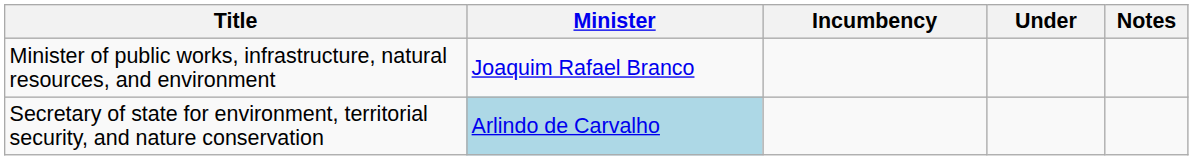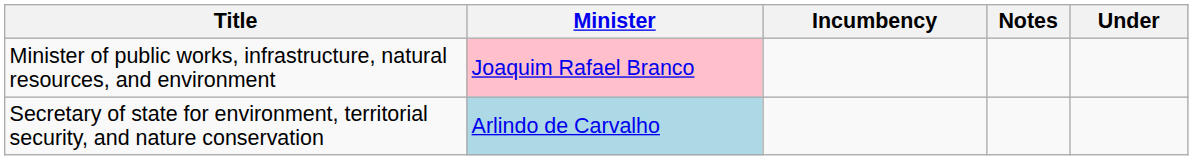columns swapped: (1046, 21) <-> (1146, 21)
(583, 67) no background -> (583, 67) pink background
